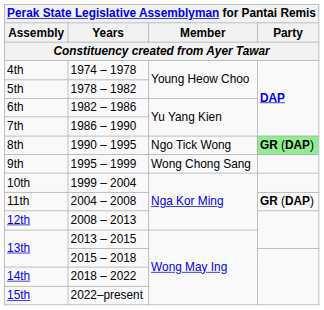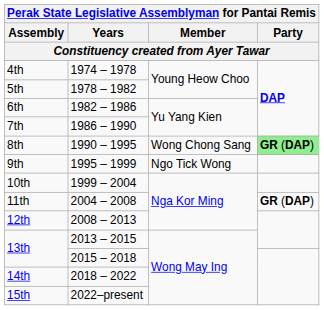(191, 145) Ngo Tick Wong -> (201, 145) Wong Chong Sang
(201, 164) Wong Chong Sang -> (191, 164) Ngo Tick Wong
